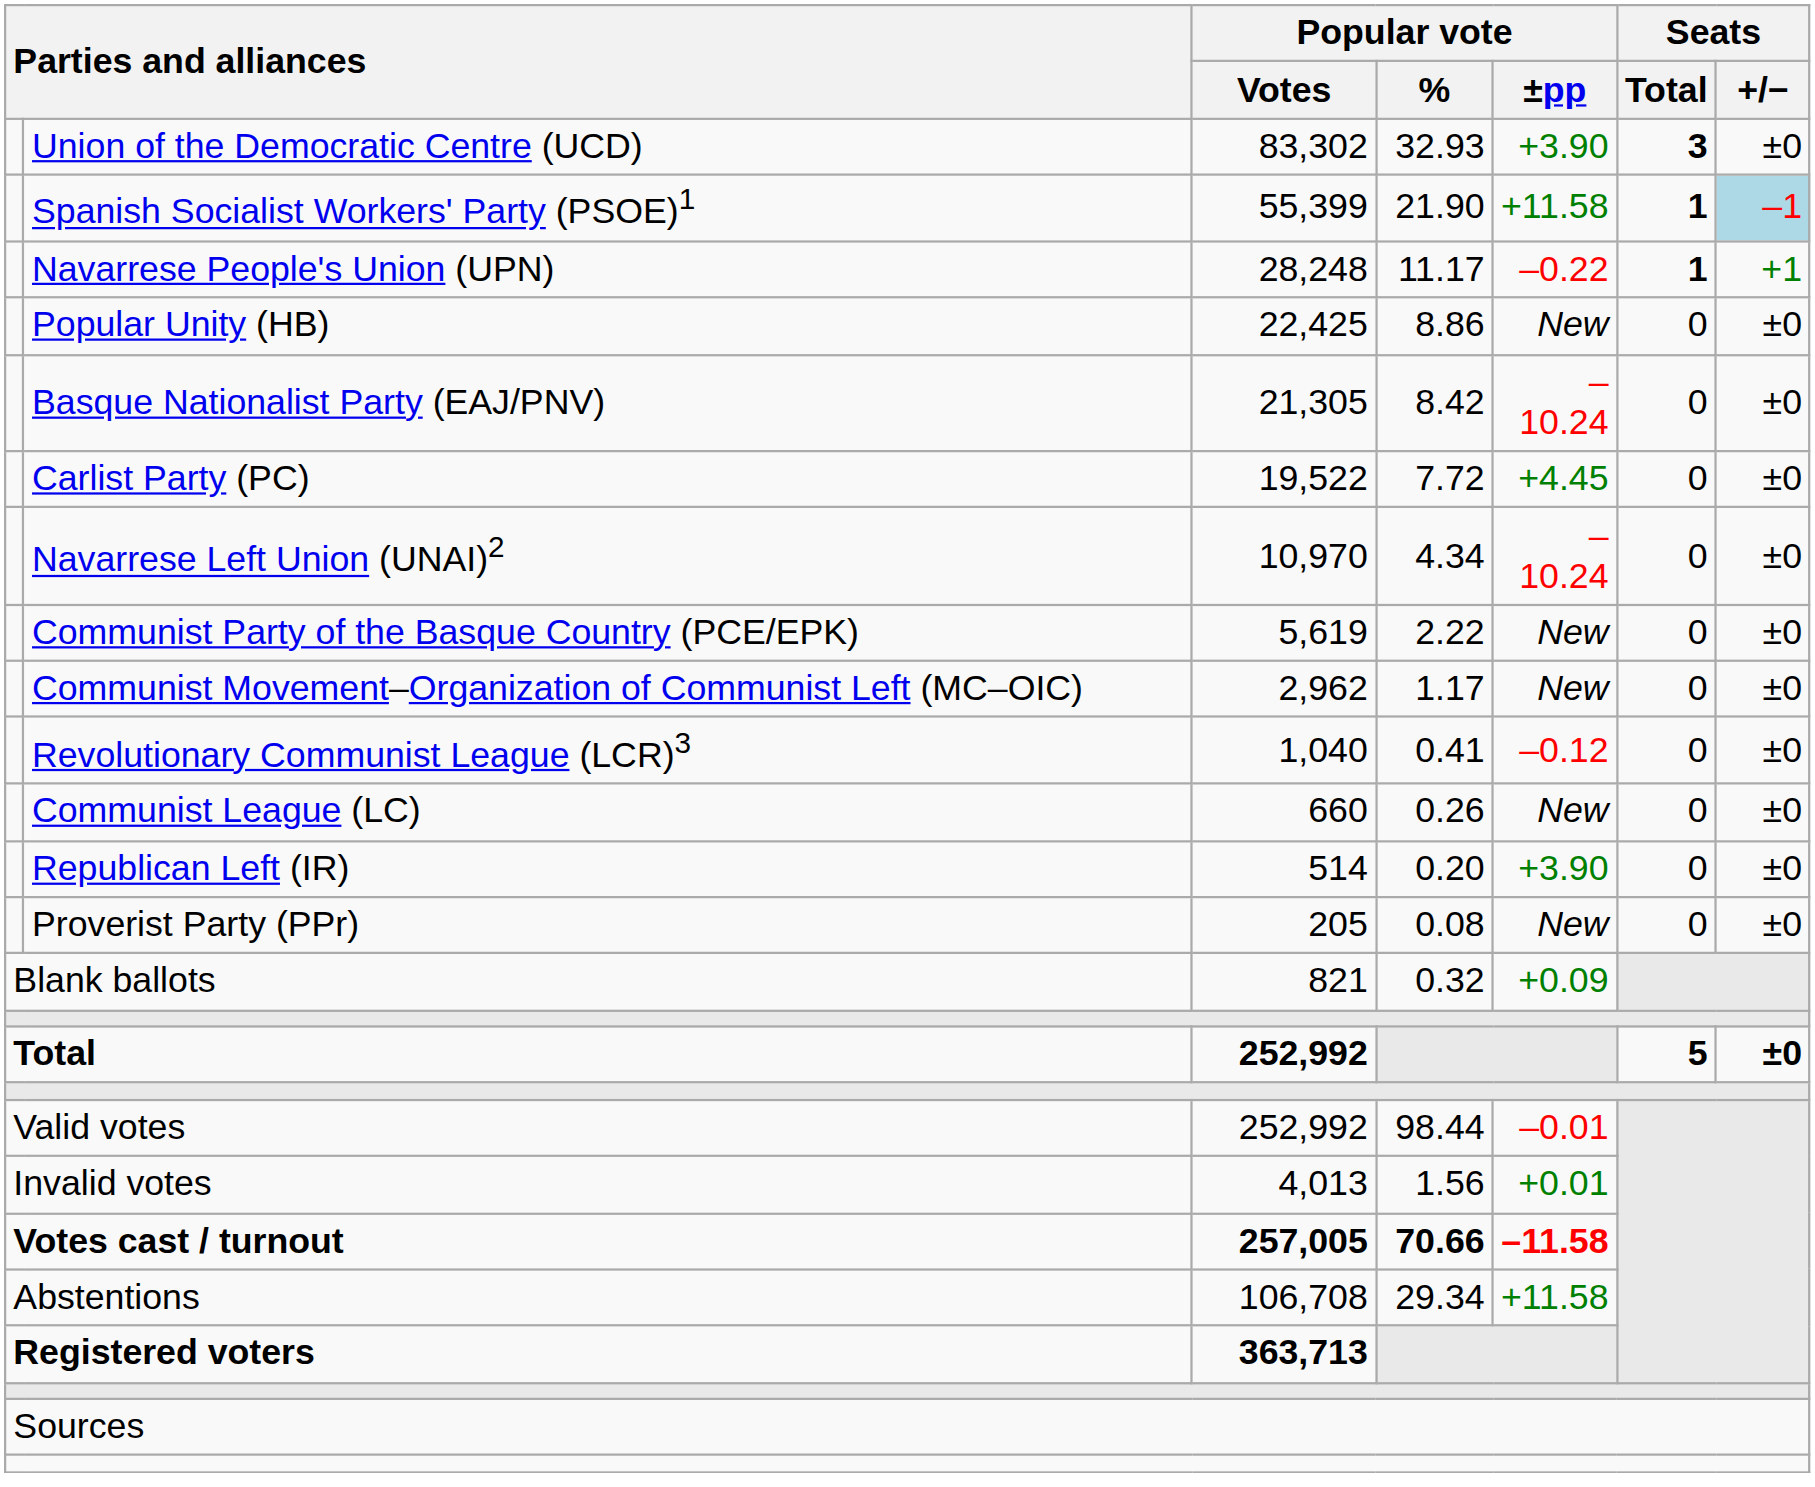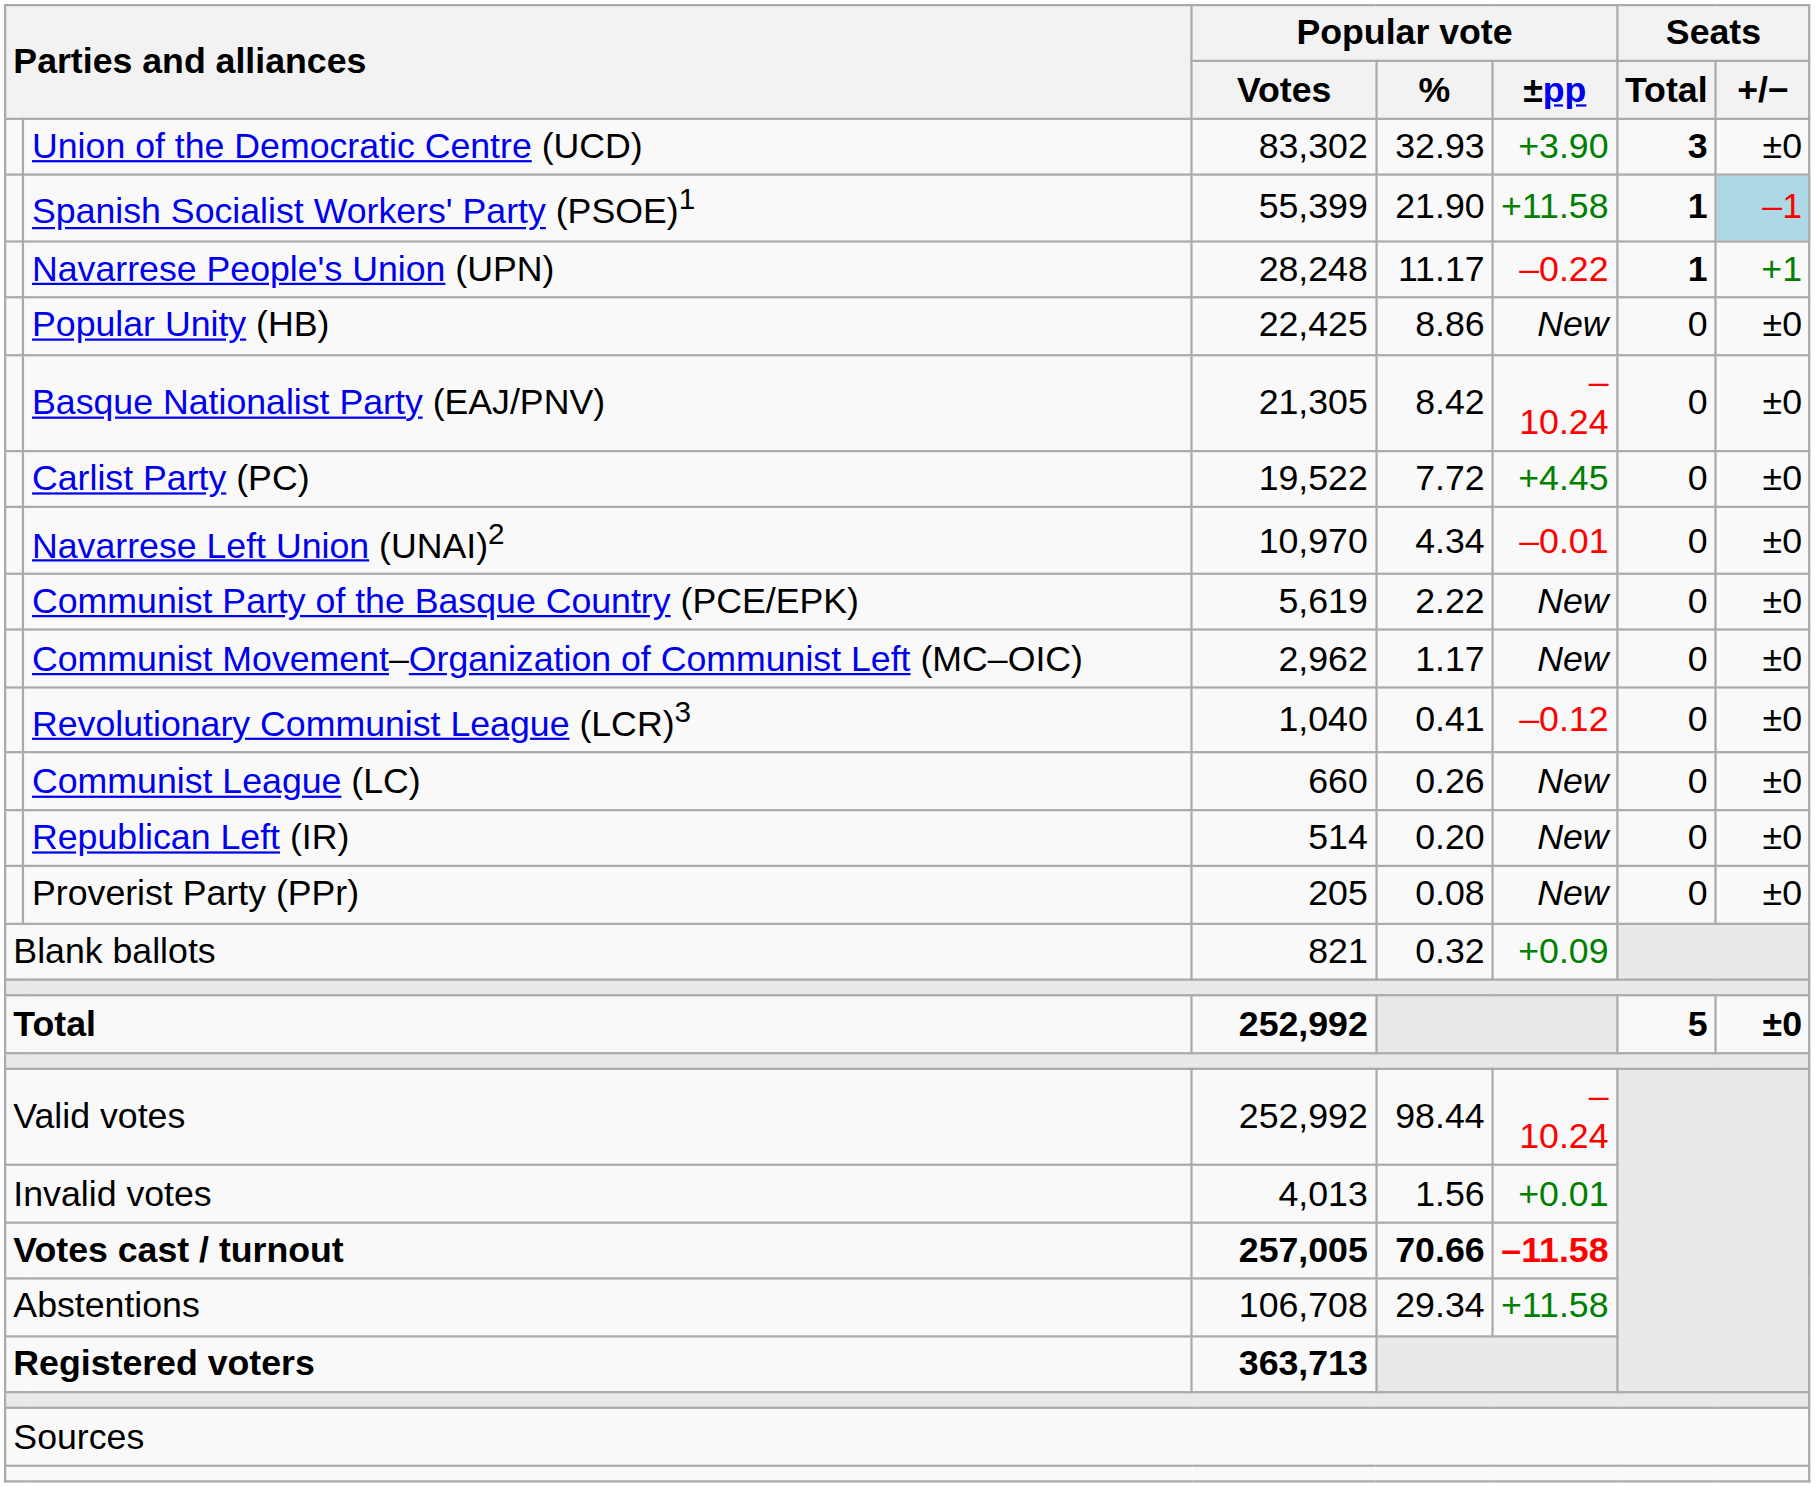(1564, 555) –10.24 -> (1564, 540) –0.01
(1563, 867) +3.90 -> (1573, 837) New
(1564, 1127) –0.01 -> (1564, 1116) –10.24
